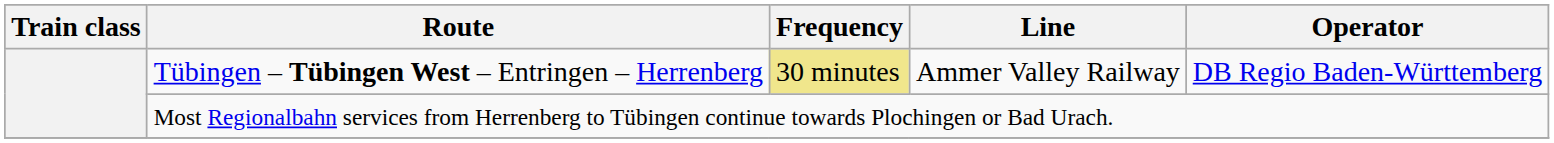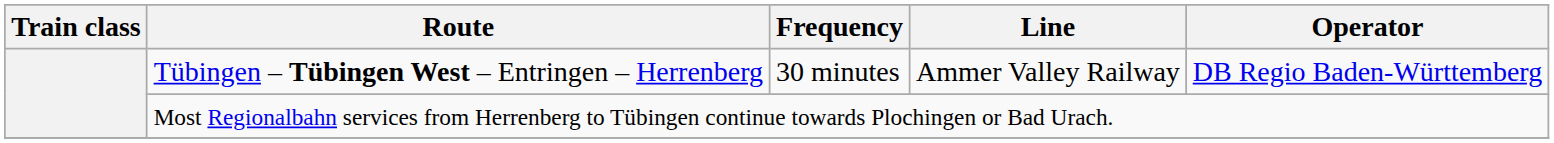(838, 71) khaki background -> (838, 71) no background
